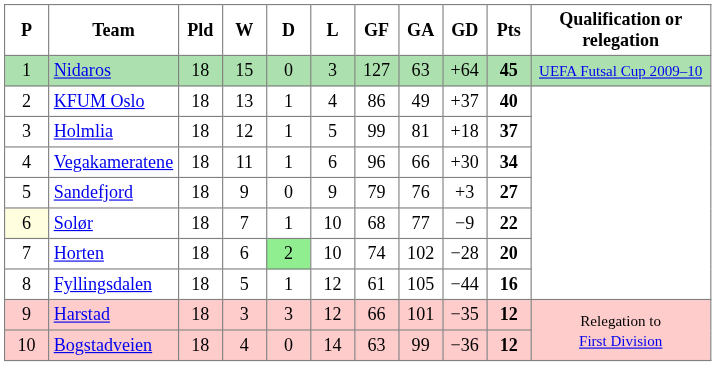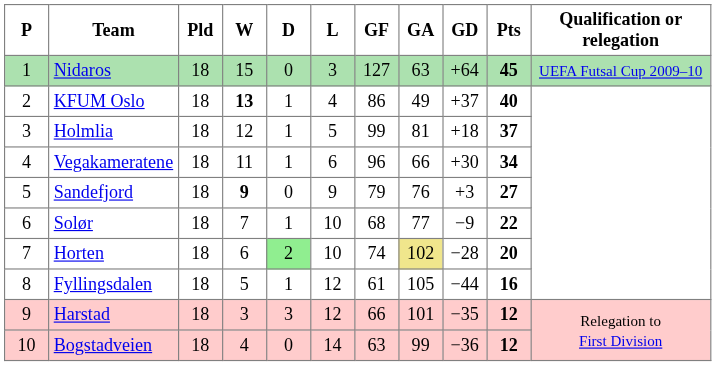(244, 101) normal -> (244, 101) bold
(244, 192) normal -> (244, 192) bold
(27, 223) lightyellow background -> (27, 223) no background
(421, 253) no background -> (421, 253) khaki background
